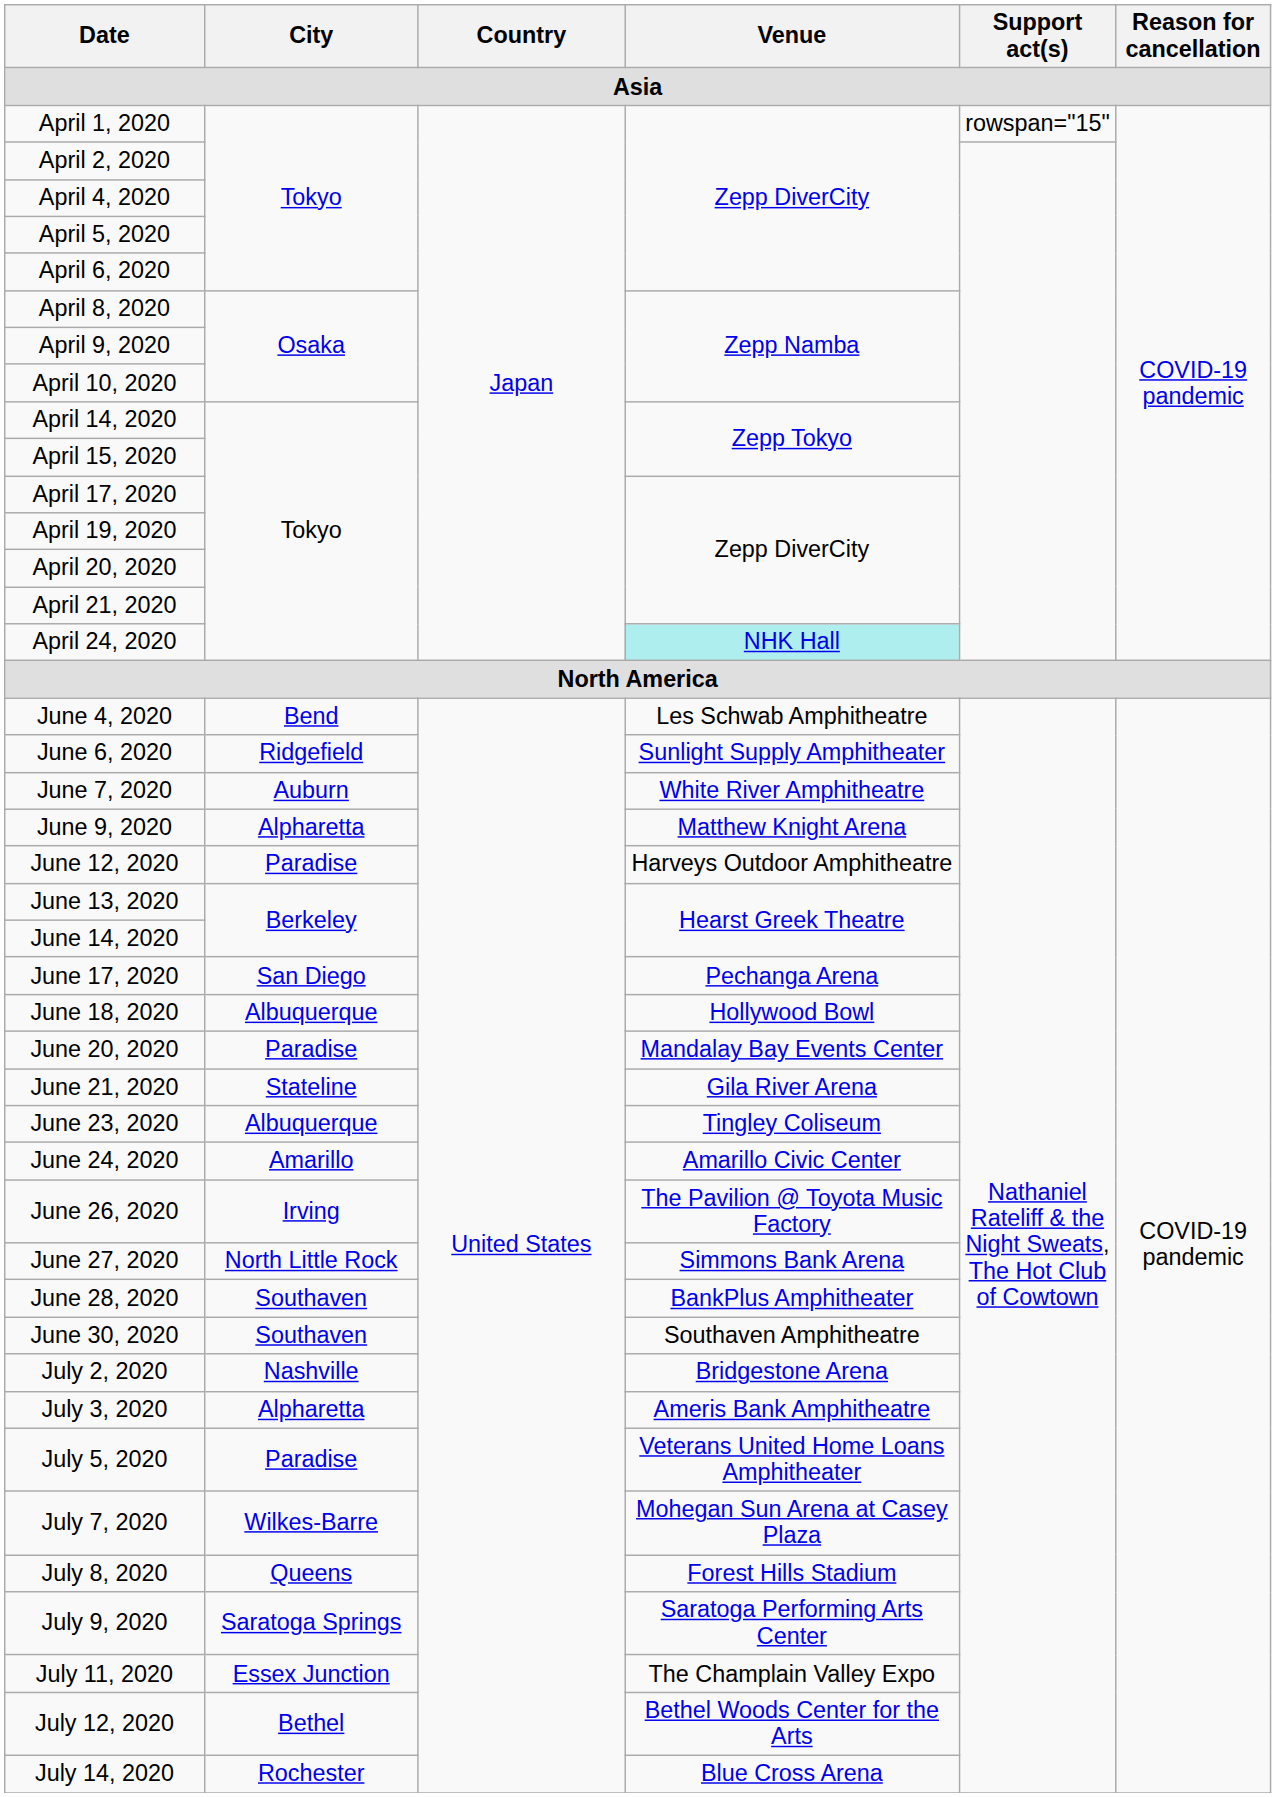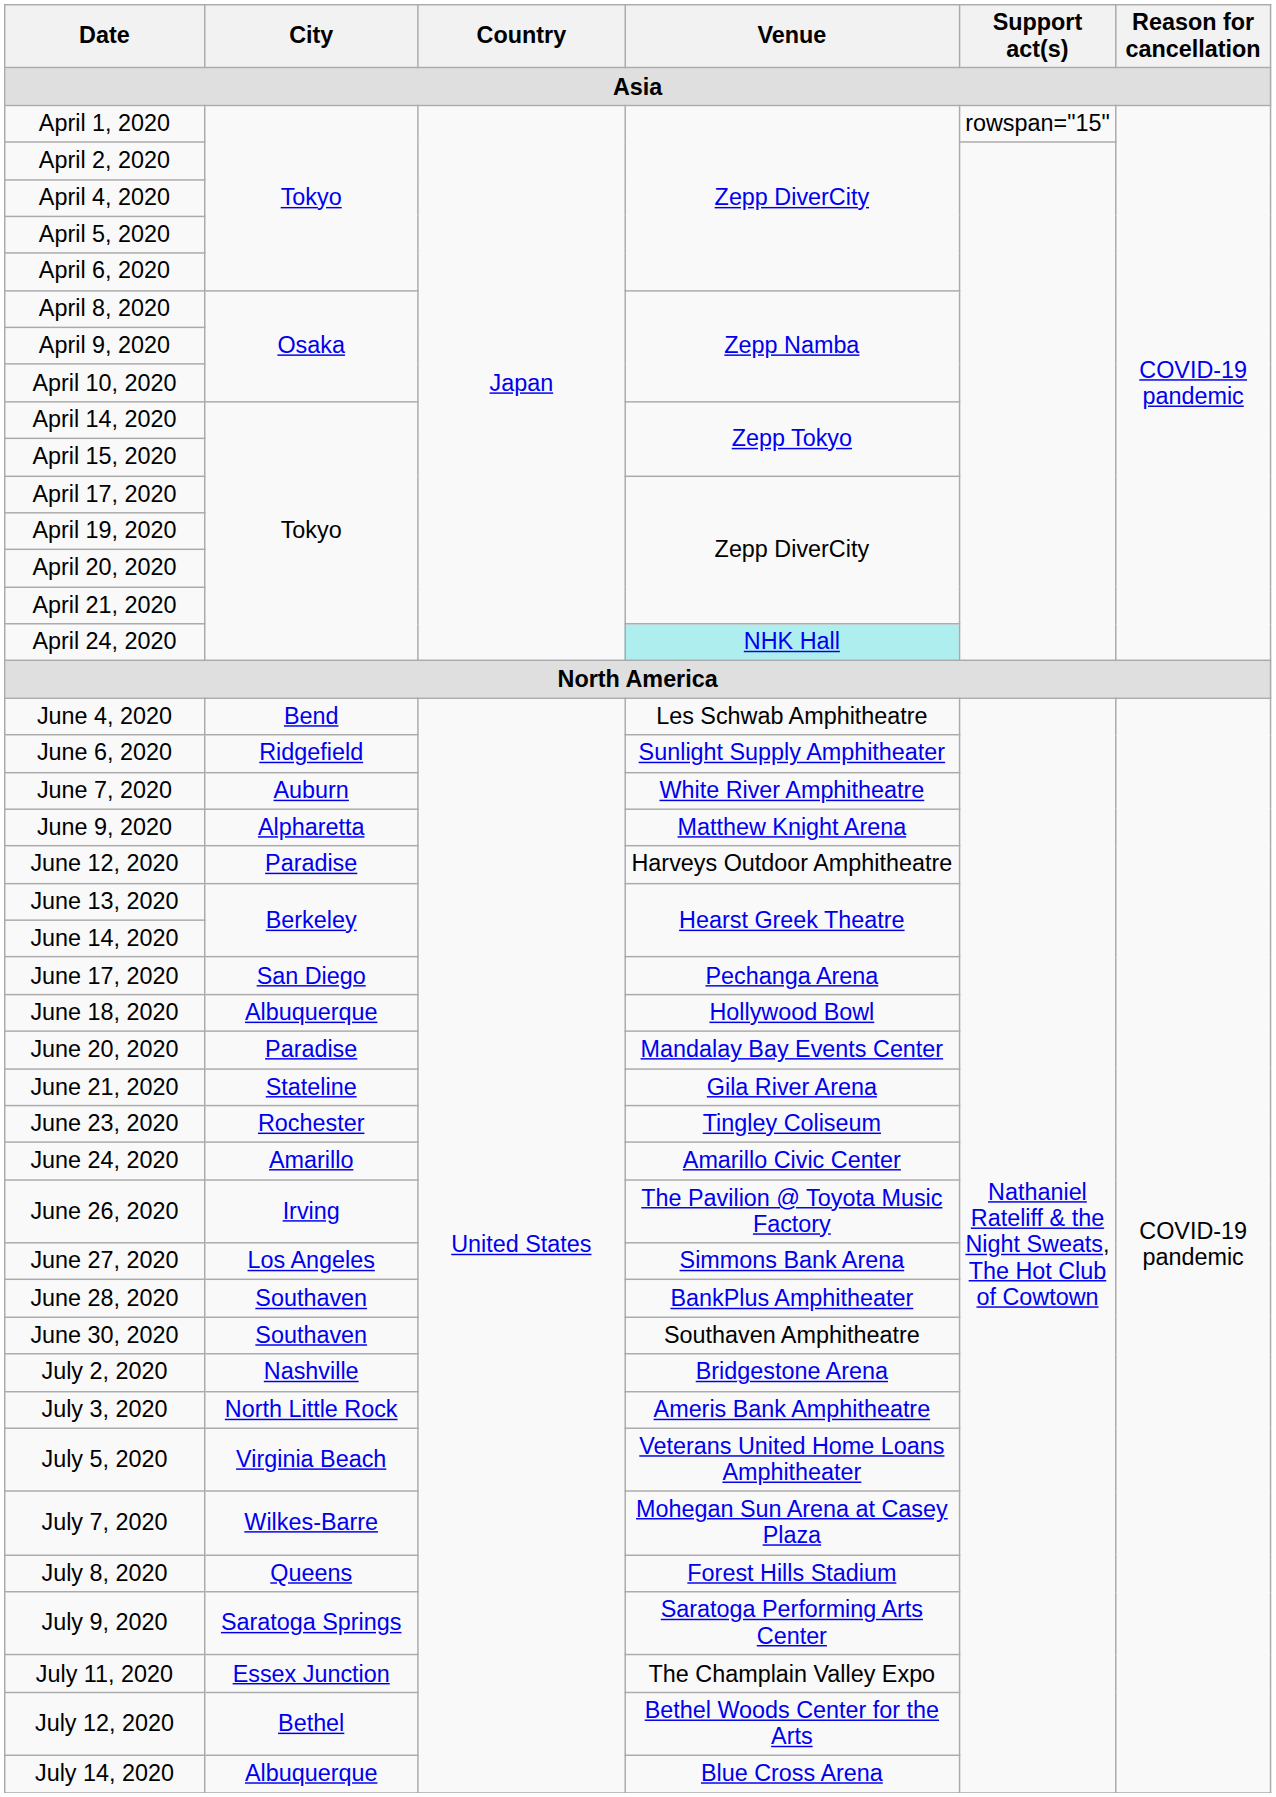(311, 1123) Albuquerque -> (311, 1123) Rochester
(311, 1261) North Little Rock -> (311, 1261) Los Angeles
(311, 1409) Alpharetta -> (311, 1409) North Little Rock
(311, 1459) Paradise -> (311, 1459) Virginia Beach
(311, 1773) Rochester -> (311, 1773) Albuquerque
